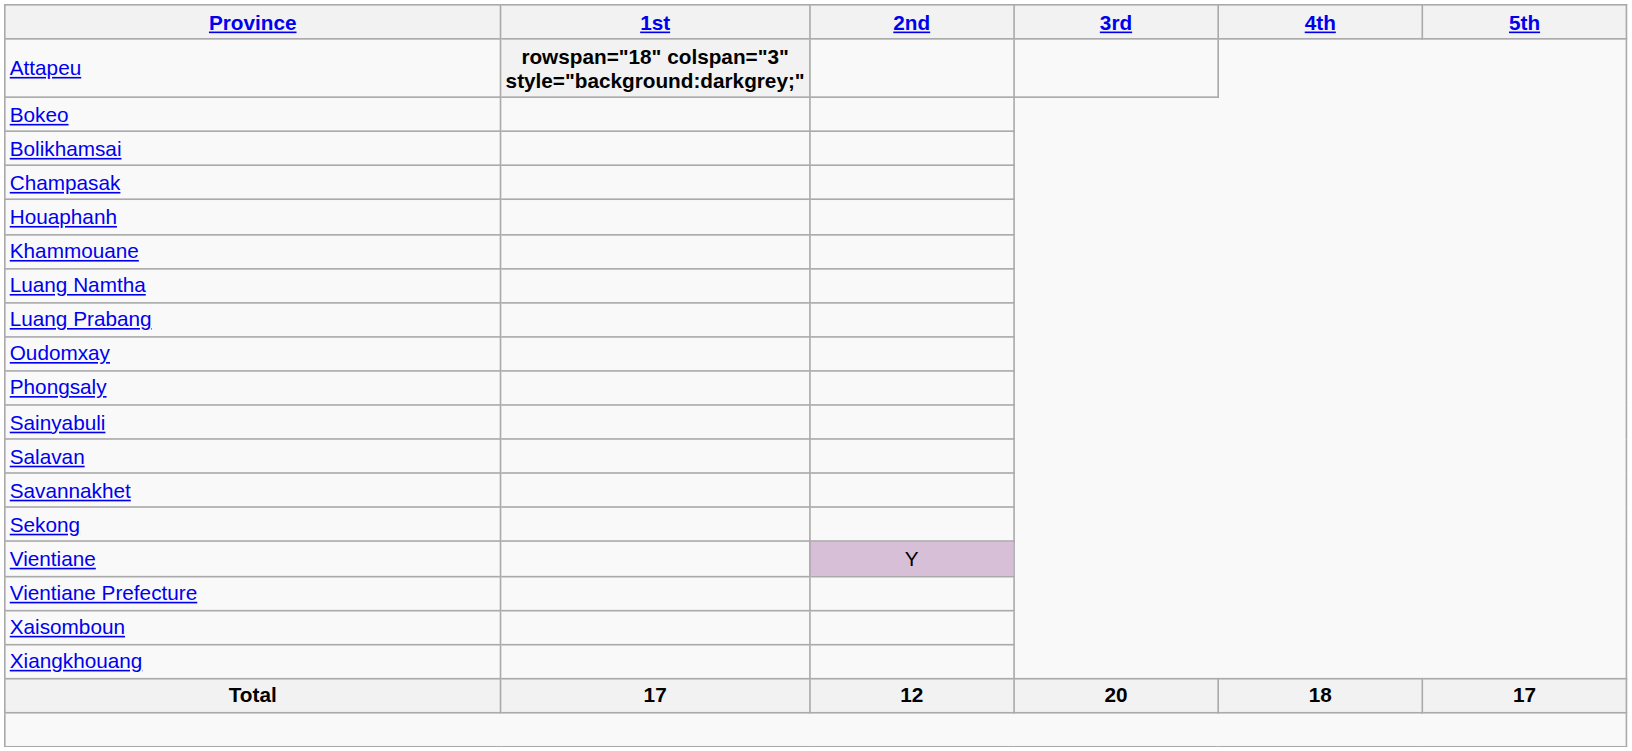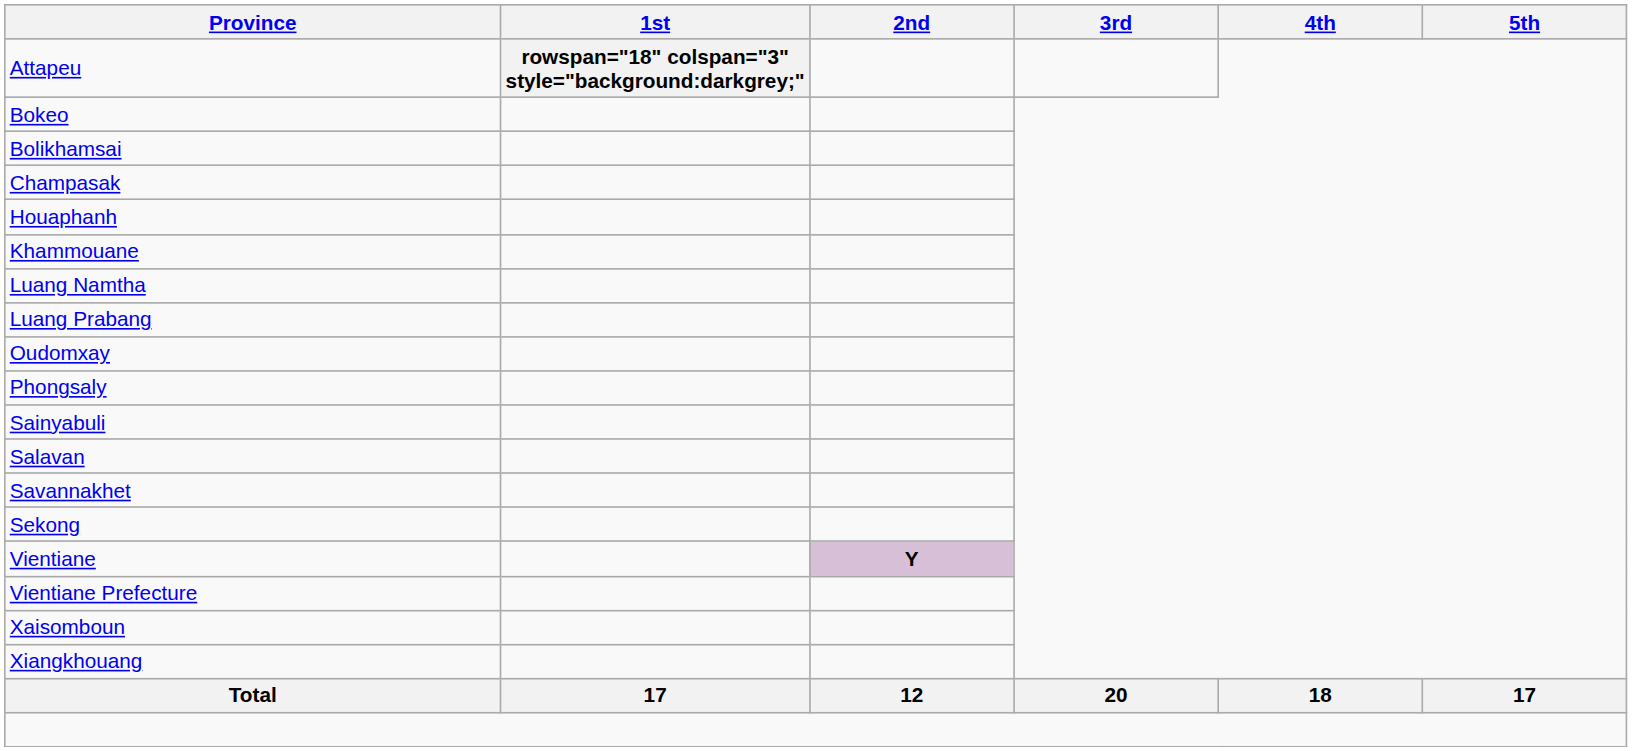(912, 559) normal -> (912, 559) bold
